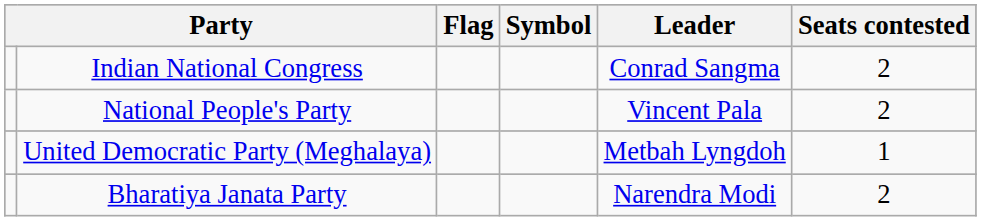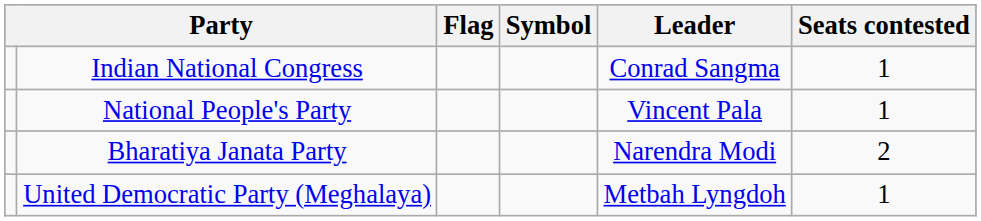(884, 67) 2 -> (884, 67) 1
(884, 109) 2 -> (884, 109) 1
rows swapped: (227, 151) <-> (227, 194)
